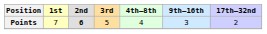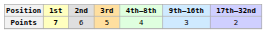(56, 23) normal -> (56, 23) bold
(81, 23) bold -> (81, 23) normal
